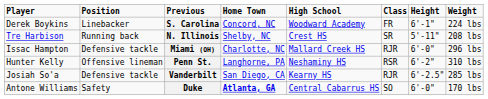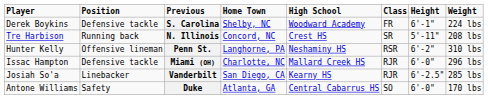(105, 24) Linebacker -> (120, 24) Defensive tackle
(249, 24) Concord, NC -> (247, 24) Shelby, NC
(247, 37) Shelby, NC -> (249, 37) Concord, NC
rows swapped: (193, 50) <-> (193, 62)
(120, 75) Defensive tackle -> (105, 75) Linebacker
(249, 88) bold -> (249, 88) normal
